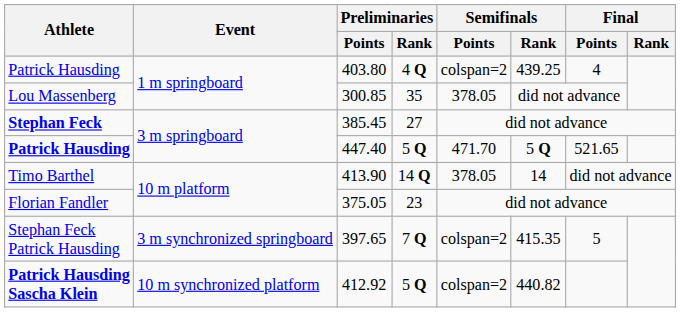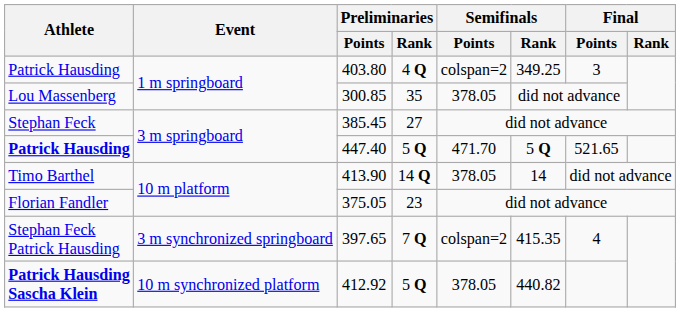(538, 69) 439.25 -> (538, 69) 349.25
(596, 69) 4 -> (596, 69) 3
(55, 123) bold -> (52, 123) normal
(596, 239) 5 -> (596, 239) 4
(474, 284) colspan=2 -> (474, 284) 378.05
